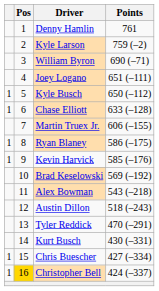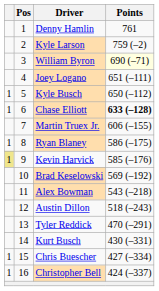(130, 61) no background -> (130, 61) lightyellow background
(130, 110) normal -> (130, 110) bold
(9, 159) no background -> (9, 159) khaki background
(24, 273) gold background -> (24, 273) no background
